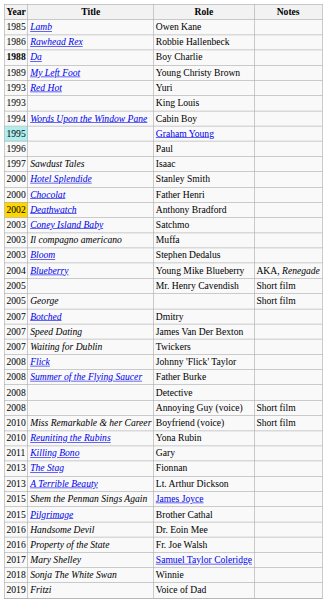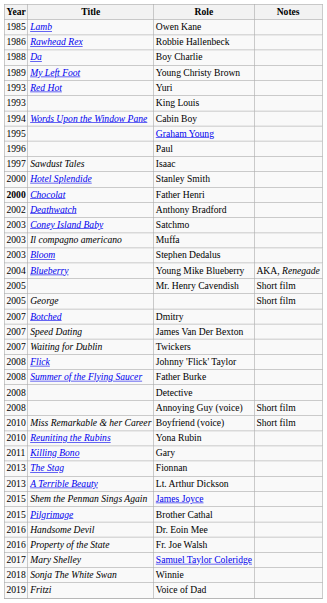(16, 57) bold -> (16, 57) normal
(16, 133) paleturquoise background -> (16, 133) no background
(16, 194) normal -> (16, 194) bold
(16, 210) gold background -> (16, 210) no background
